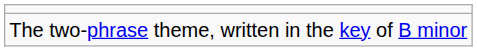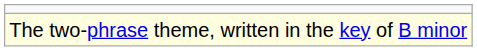(238, 29) no background -> (238, 29) lightyellow background
